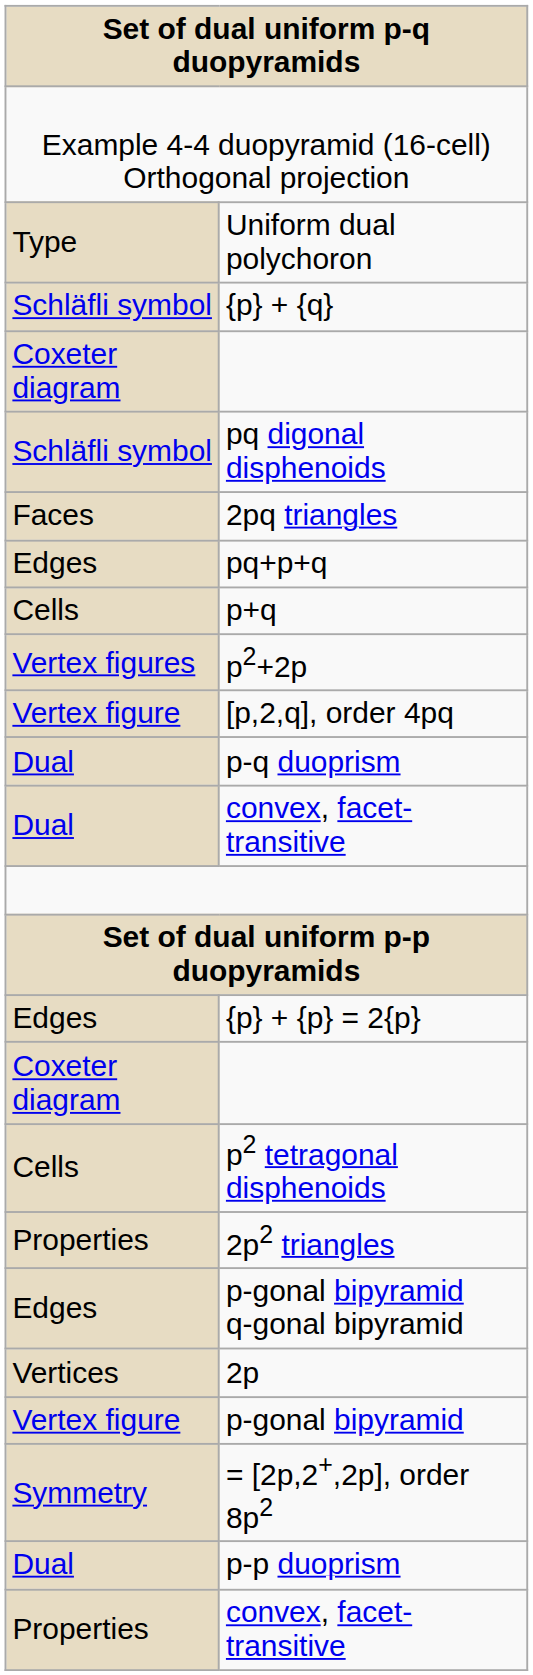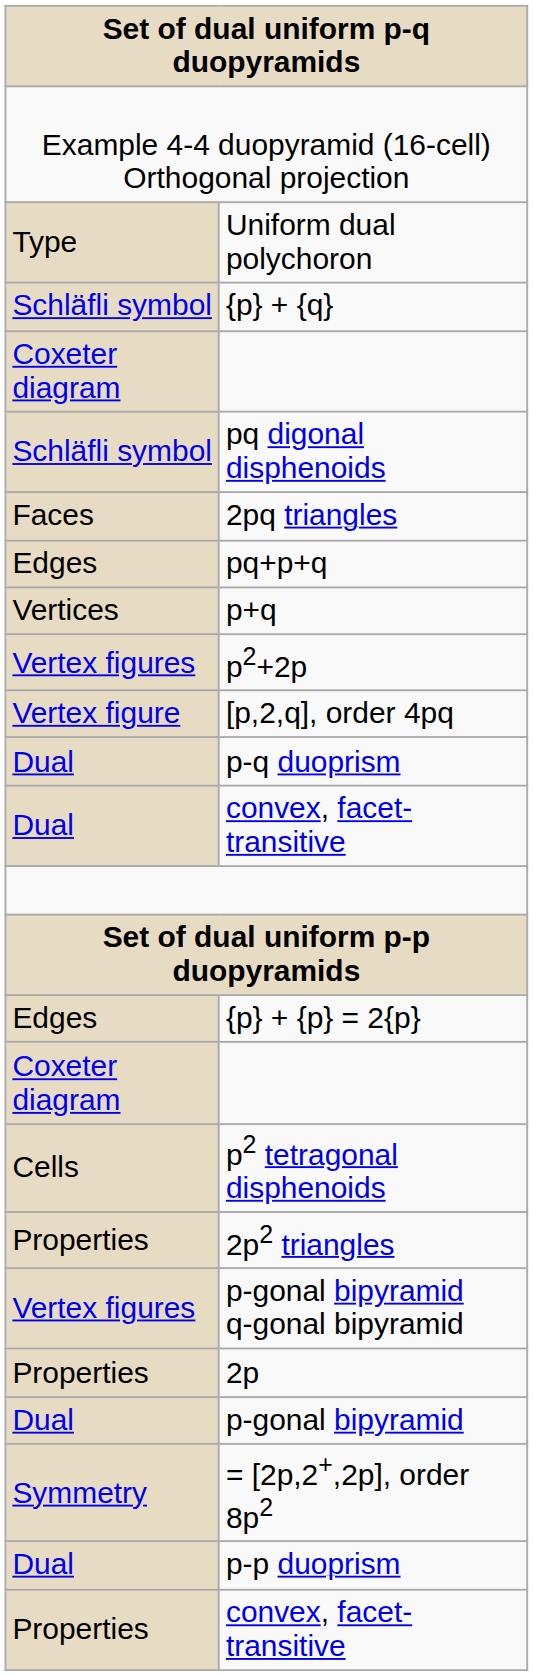(46, 610) Cells -> (66, 610) Vertices
(55, 1308) Edges -> (104, 1308) Vertex figures
(66, 1372) Vertices -> (81, 1372) Properties
(96, 1420) Vertex figure -> (43, 1420) Dual
